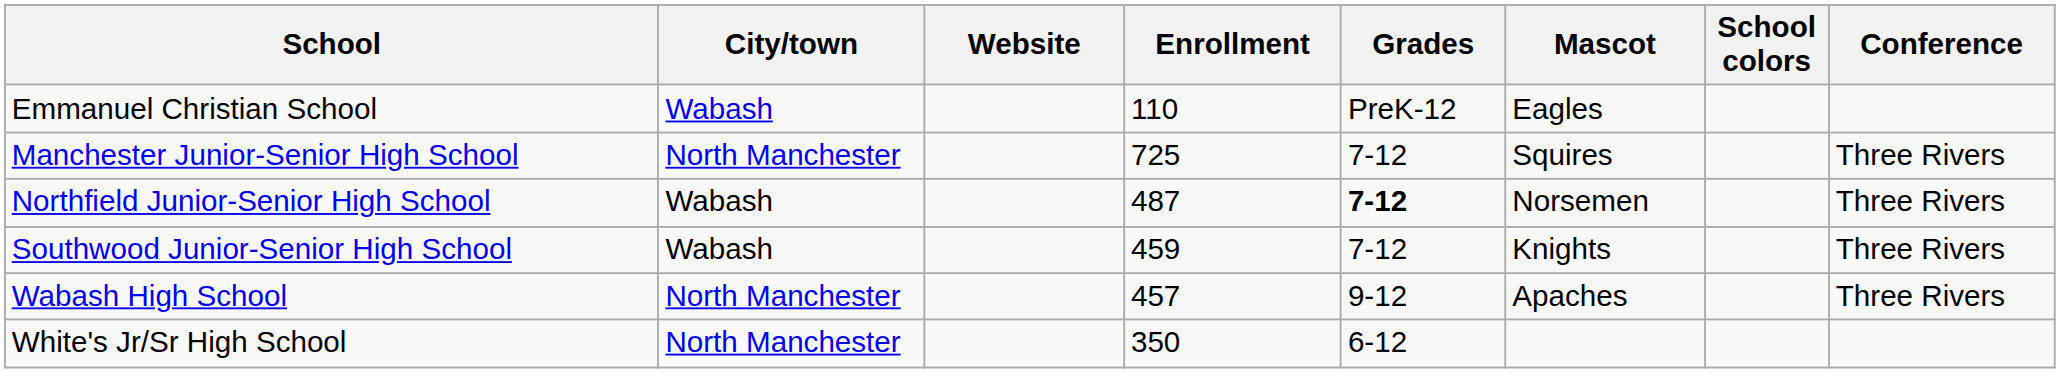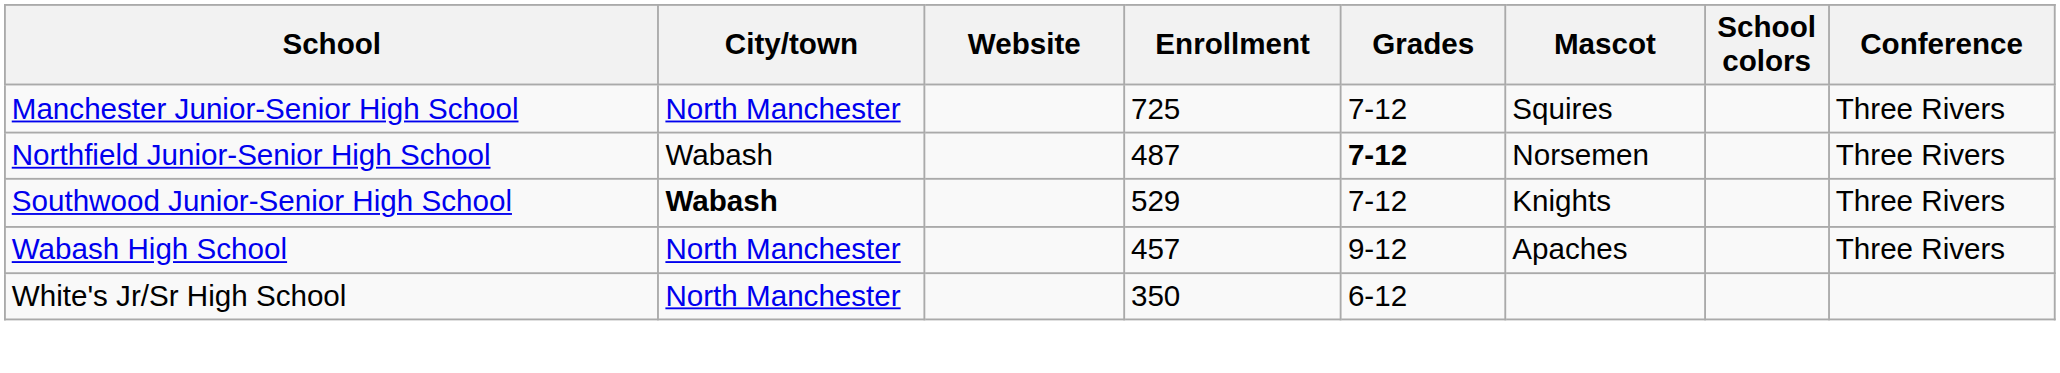- row: (194, 108)
(719, 249) normal -> (722, 202) bold
(1156, 249) 459 -> (1156, 202) 529
